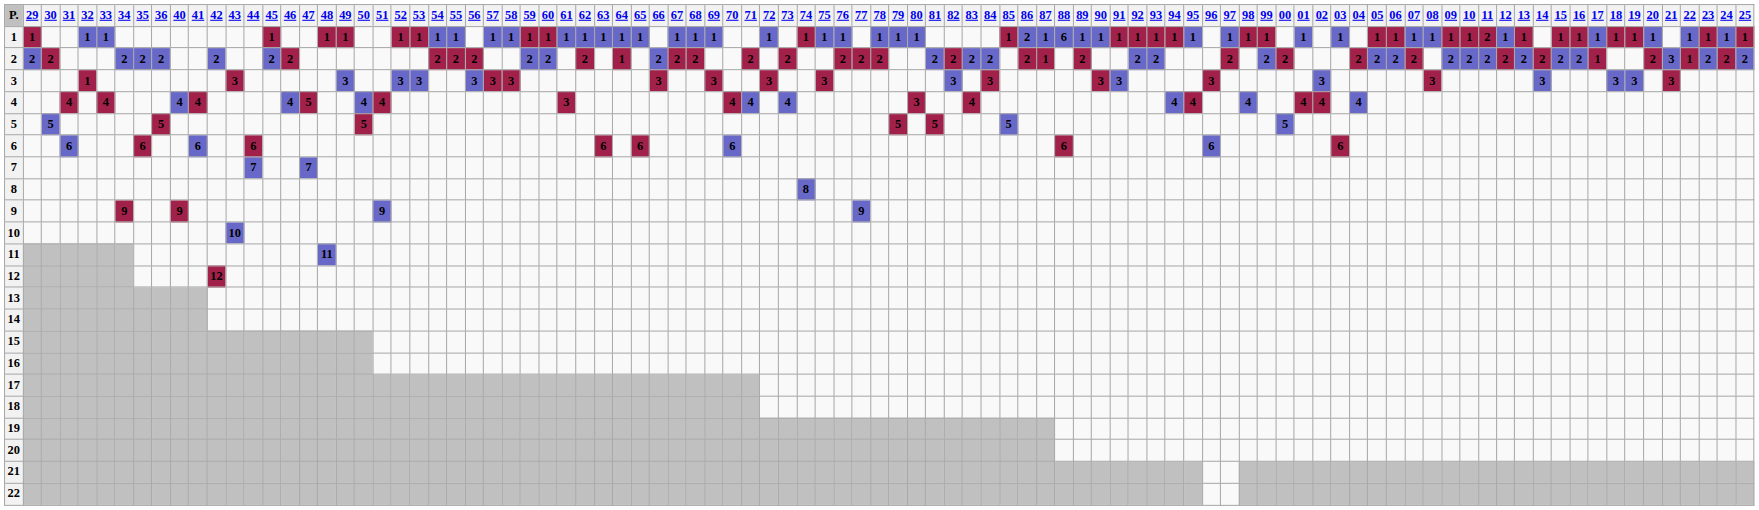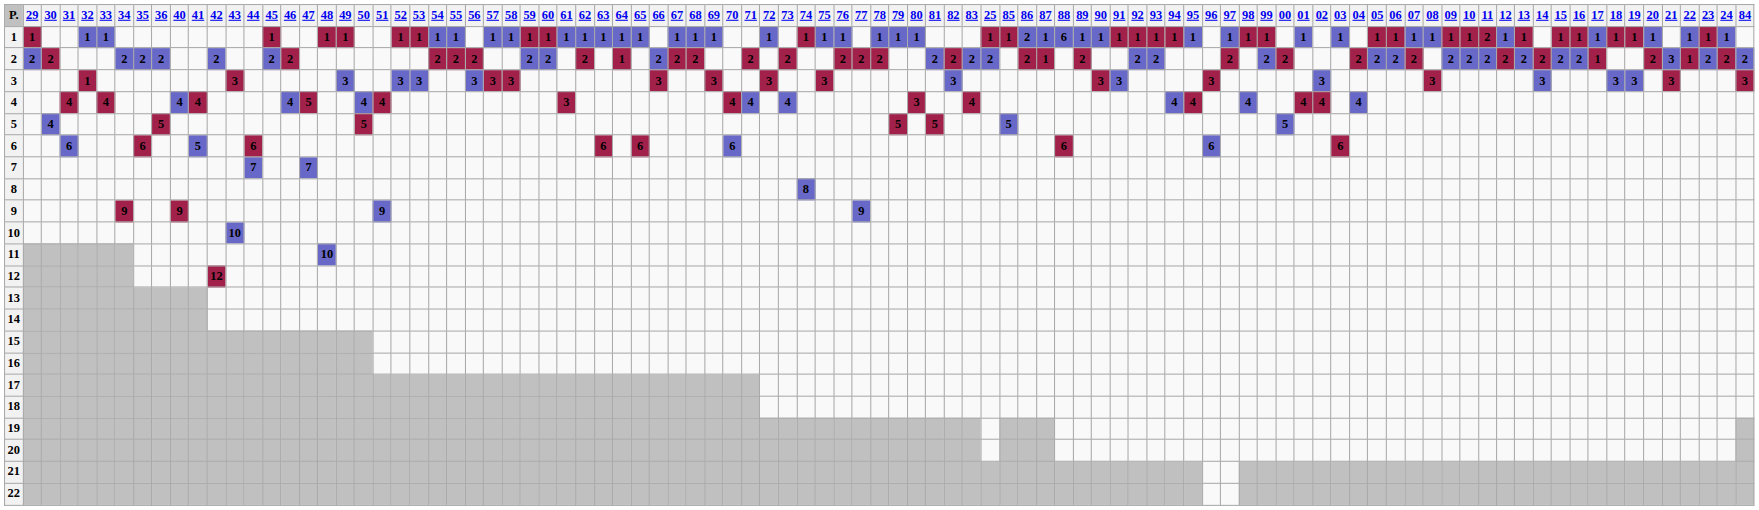columns swapped: (990, 15) <-> (1745, 15)
(51, 123) 5 -> (51, 123) 4
(198, 145) 6 -> (198, 145) 5
(327, 254) 11 -> (327, 254) 10
